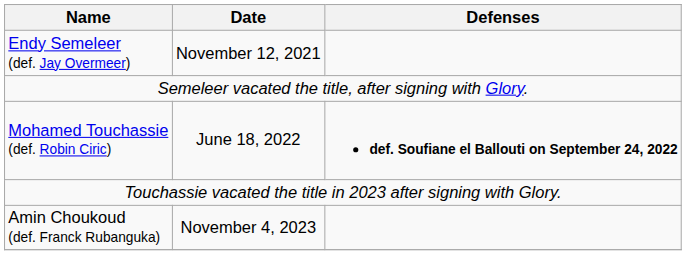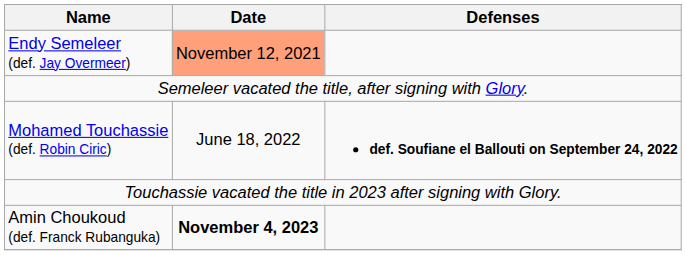(248, 52) no background -> (248, 52) lightsalmon background
(248, 227) normal -> (248, 227) bold
